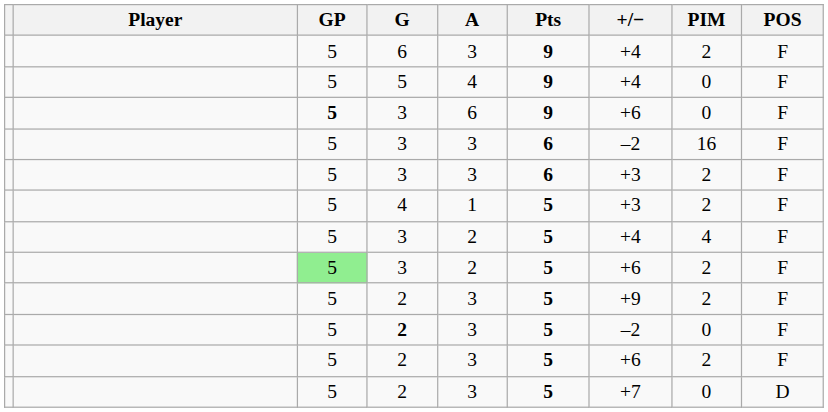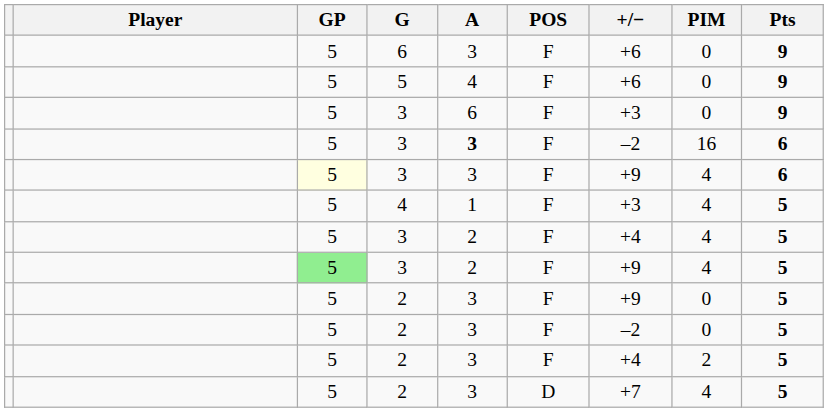columns swapped: (548, 19) <-> (783, 19)
(630, 50) +4 -> (630, 50) +6
(706, 50) 2 -> (706, 50) 0
(630, 81) +4 -> (630, 81) +6
(332, 112) bold -> (332, 112) normal
(630, 112) +6 -> (630, 112) +3
(472, 143) normal -> (472, 143) bold
(332, 174) no background -> (332, 174) lightyellow background
(630, 174) +3 -> (630, 174) +9
(706, 174) 2 -> (706, 174) 4
(706, 205) 2 -> (706, 205) 4
(630, 267) +6 -> (630, 267) +9
(706, 267) 2 -> (706, 267) 4
(706, 298) 2 -> (706, 298) 0
(402, 329) bold -> (402, 329) normal
(630, 360) +6 -> (630, 360) +4
(706, 391) 0 -> (706, 391) 4
